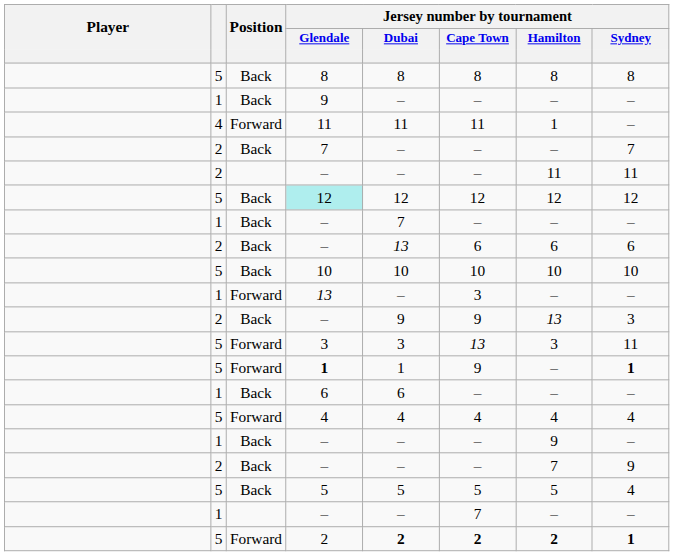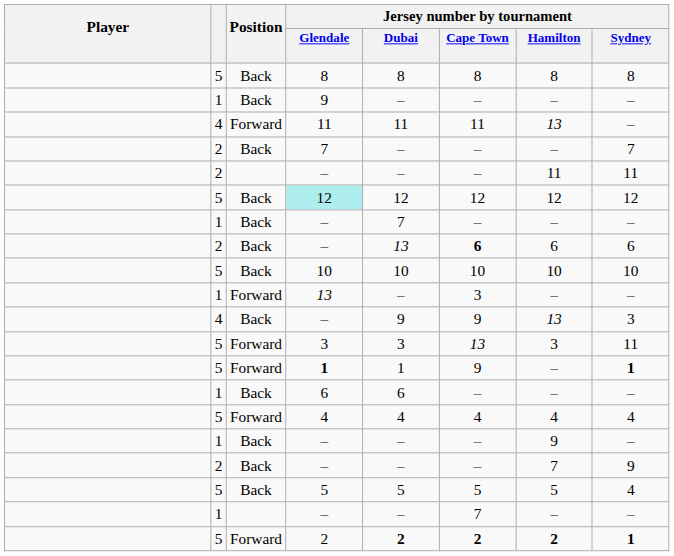(554, 124) 1 -> (554, 124) 13
(478, 246) normal -> (478, 246) bold
(219, 319) 2 -> (219, 319) 4
